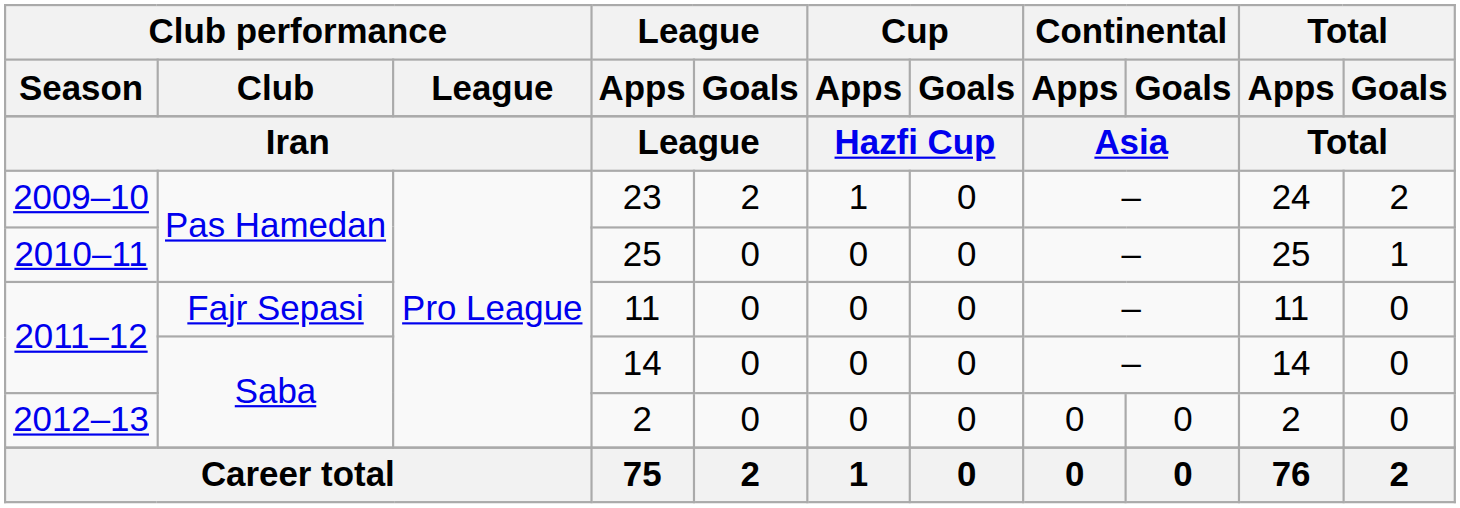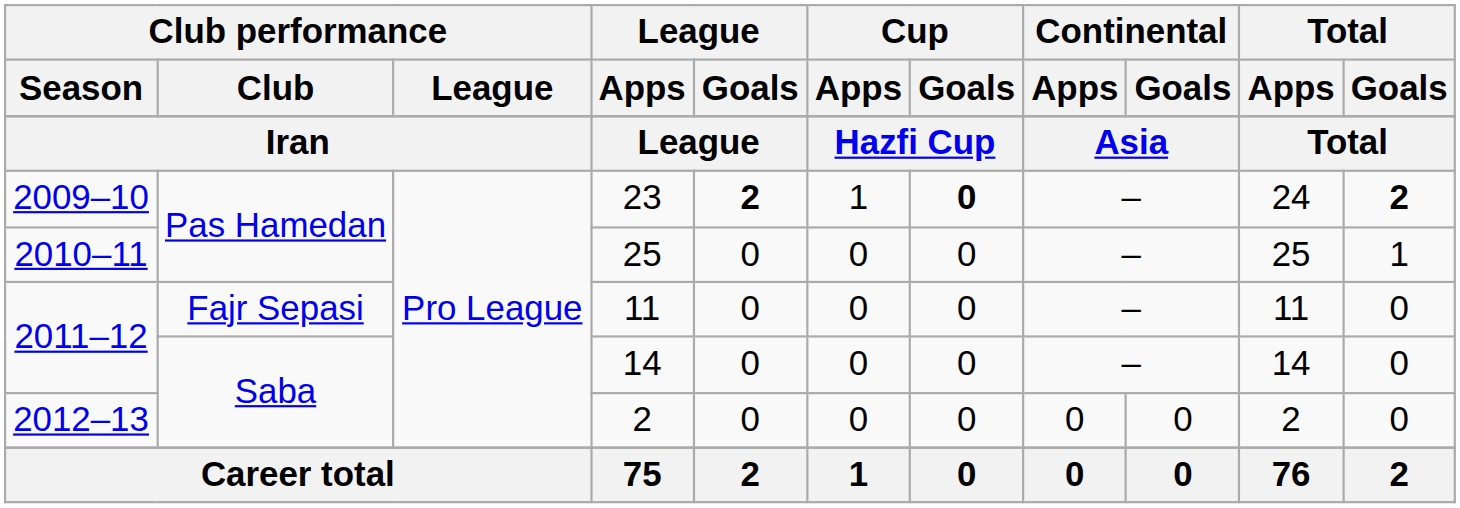(750, 198) normal -> (750, 198) bold
(967, 198) normal -> (967, 198) bold
(1399, 198) normal -> (1399, 198) bold
